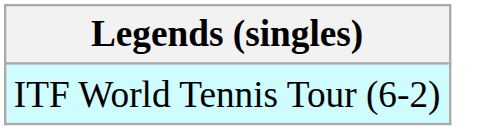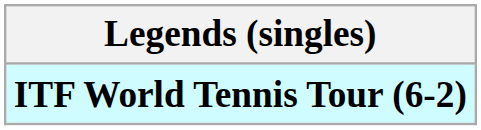(227, 93) normal -> (240, 93) bold
